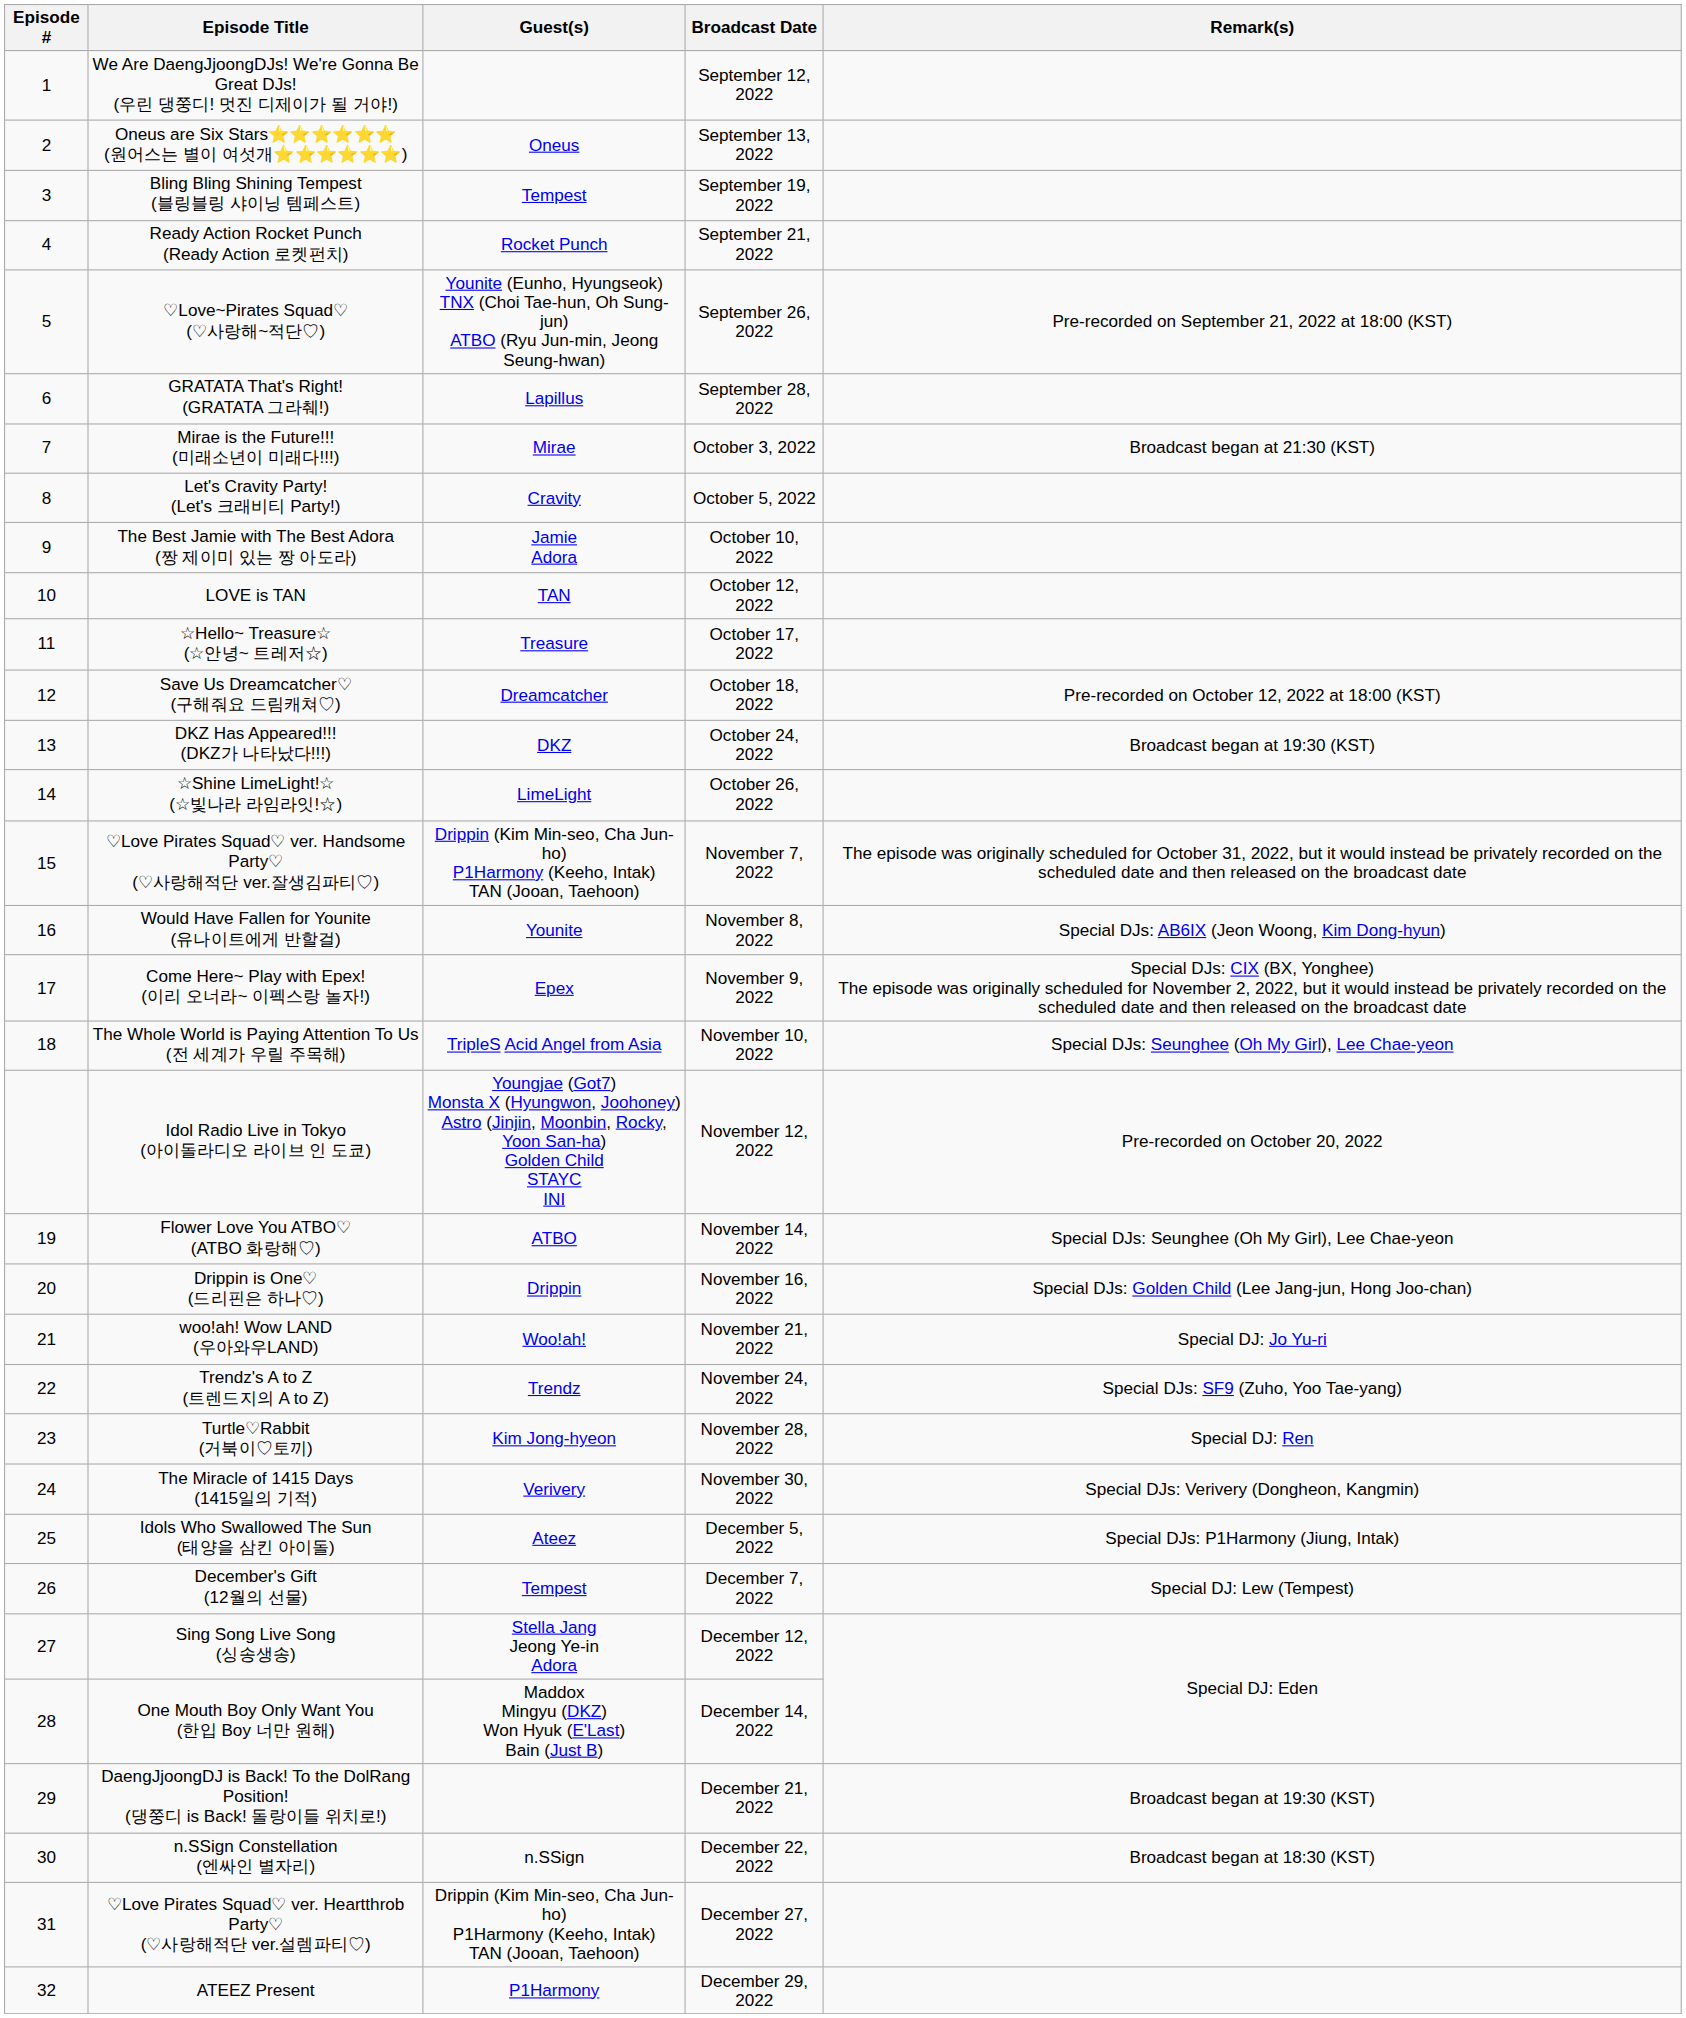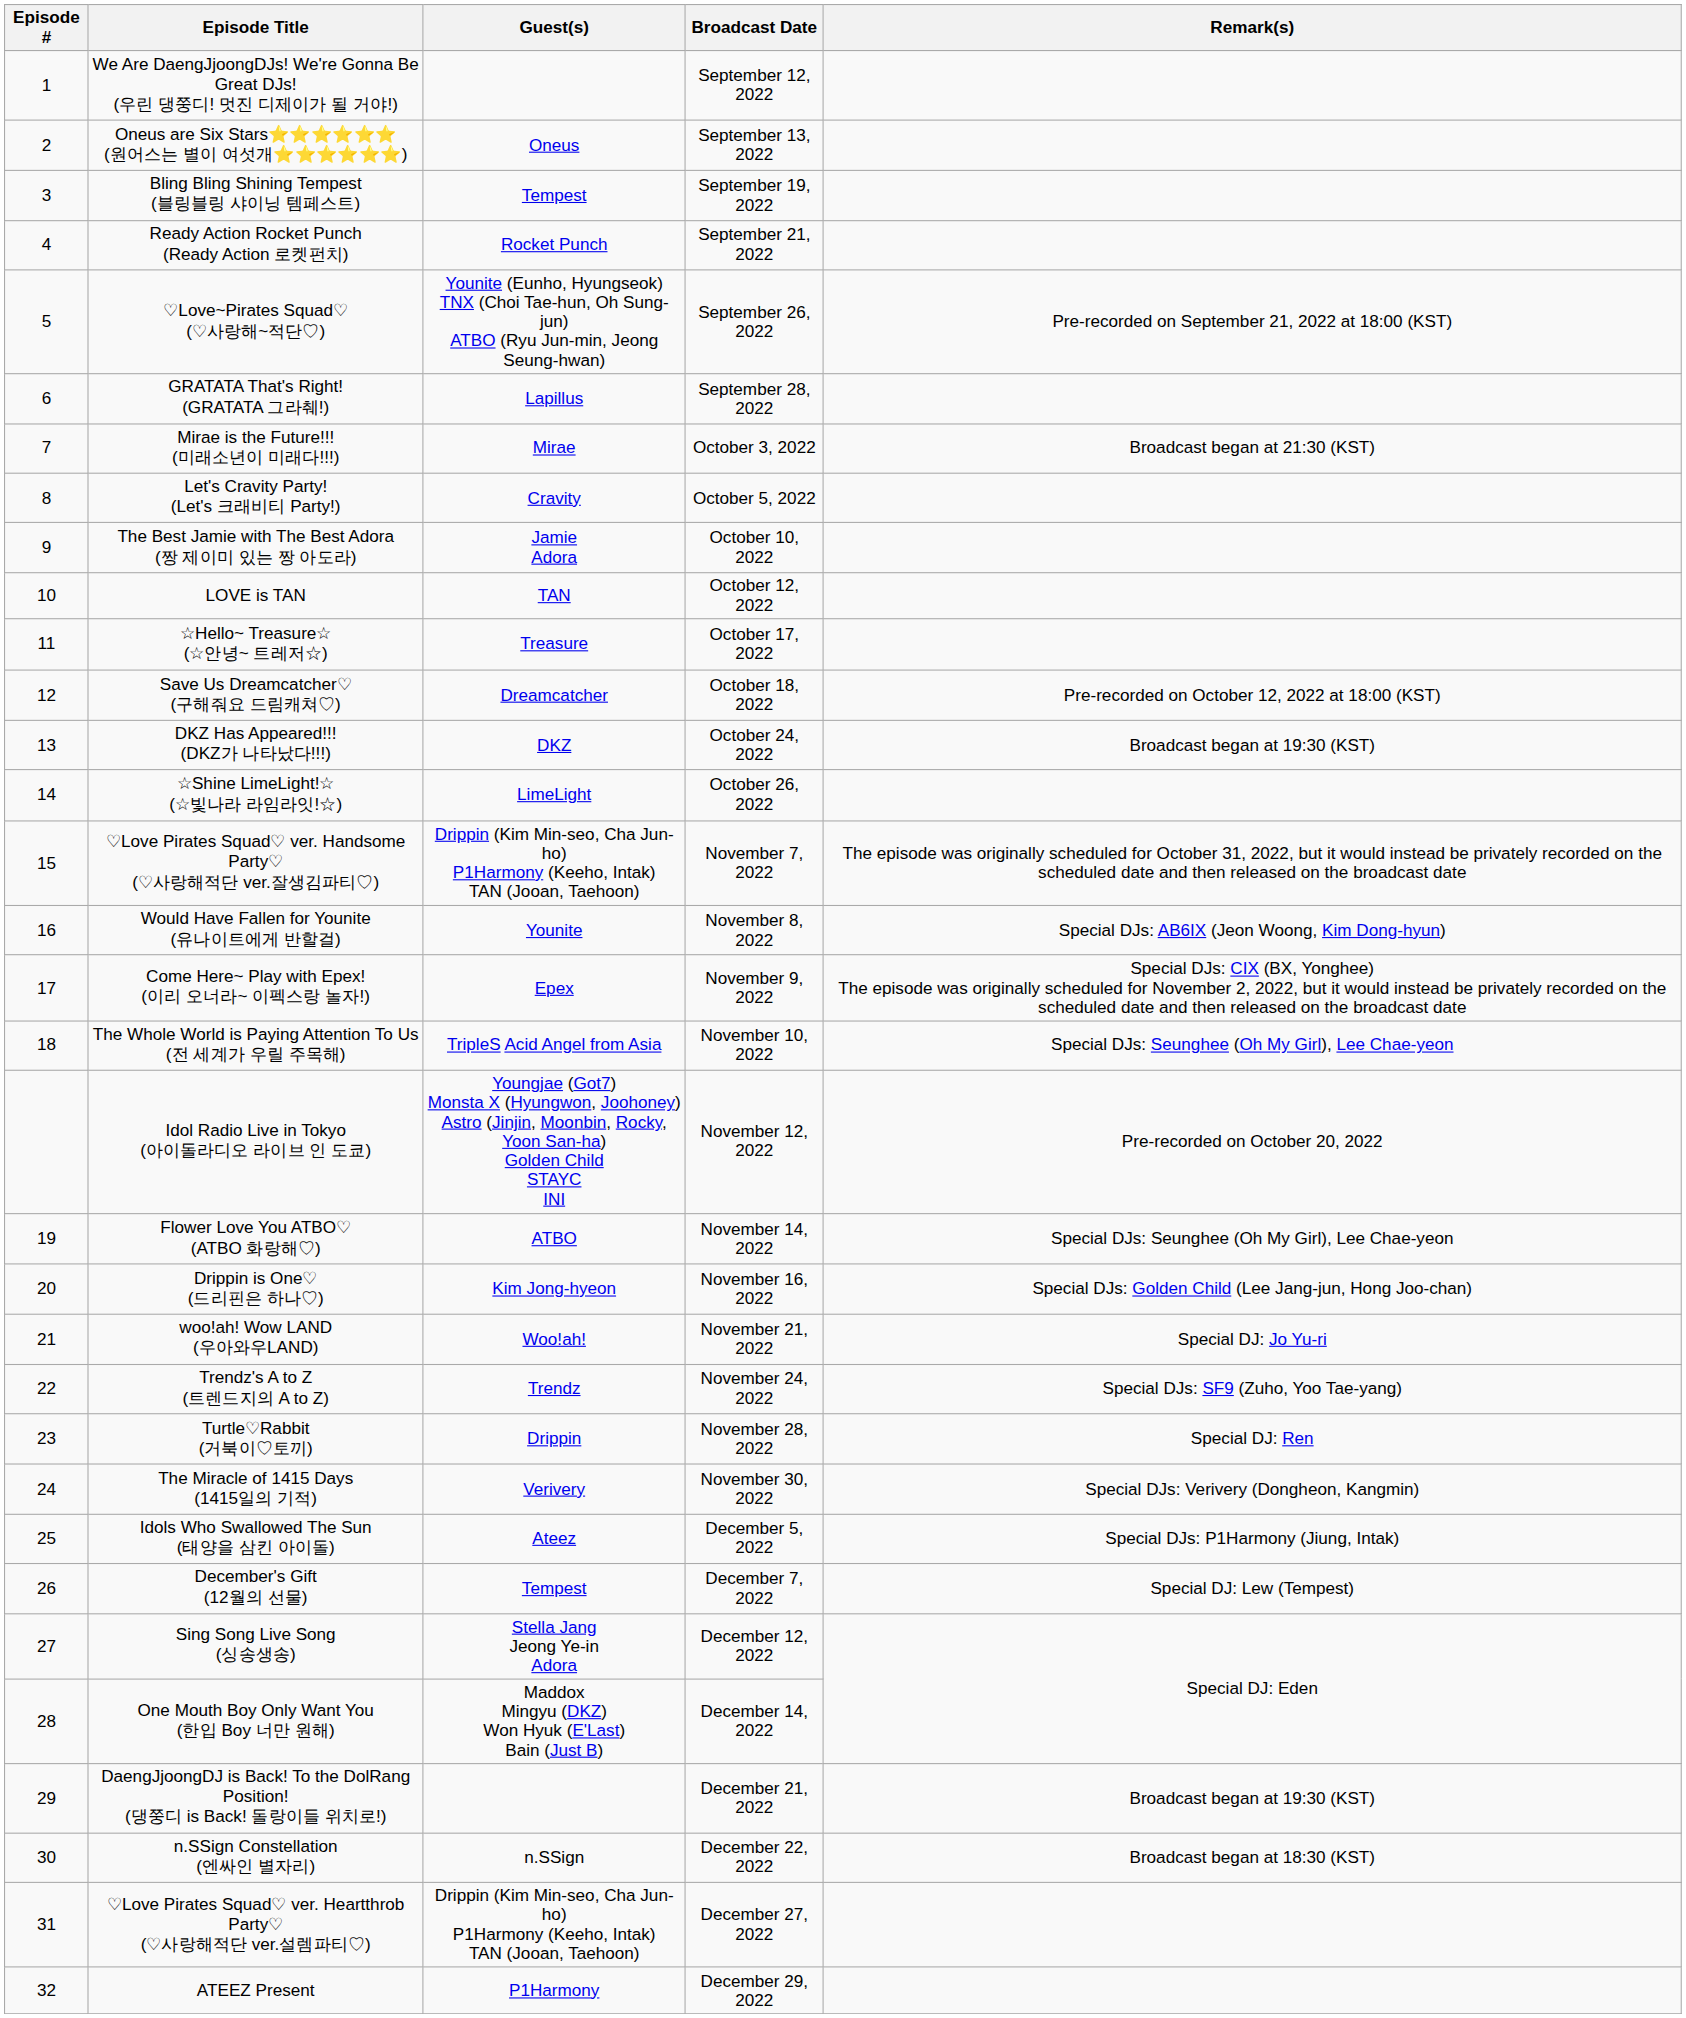(554, 1289) Drippin -> (554, 1289) Kim Jong-hyeon
(554, 1439) Kim Jong-hyeon -> (554, 1439) Drippin
